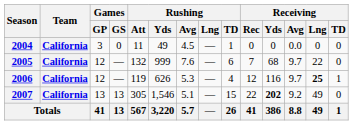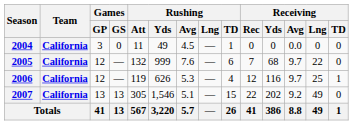(318, 78) bold -> (318, 78) normal
(273, 95) bold -> (273, 95) normal
